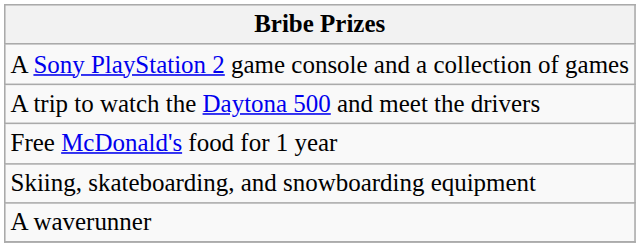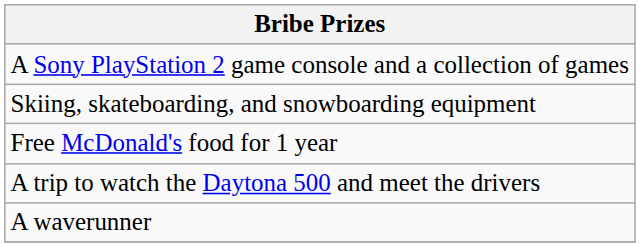(275, 103) A trip to watch the Daytona 500 and meet the drivers -> (273, 103) Skiing, skateboarding, and snowboarding equipment
(273, 182) Skiing, skateboarding, and snowboarding equipment -> (275, 182) A trip to watch the Daytona 500 and meet the drivers
